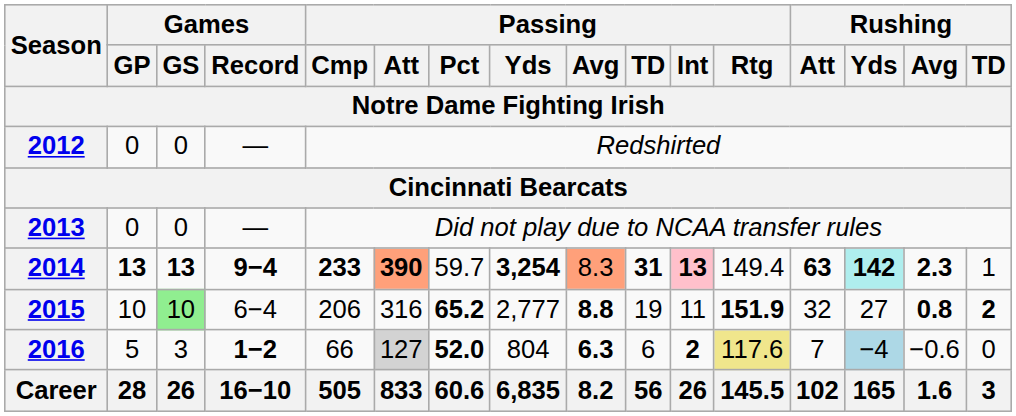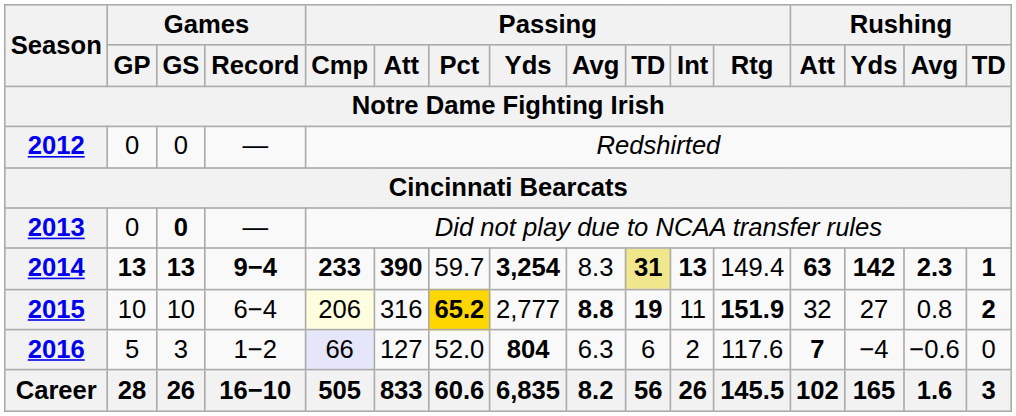(181, 227) normal -> (181, 227) bold
(401, 268) lightsalmon background -> (401, 268) no background
(596, 268) lightsalmon background -> (596, 268) no background
(648, 268) no background -> (648, 268) khaki background
(693, 268) pink background -> (693, 268) no background
(874, 268) paleturquoise background -> (874, 268) no background
(989, 268) normal -> (989, 268) bold
(181, 308) lightgreen background -> (181, 308) no background
(340, 308) no background -> (340, 308) lightyellow background
(459, 308) no background -> (459, 308) gold background
(648, 308) normal -> (648, 308) bold
(935, 308) bold -> (935, 308) normal
(255, 349) bold -> (255, 349) normal
(340, 349) no background -> (340, 349) lavender background
(401, 349) lightgrey background -> (401, 349) no background
(459, 349) bold -> (459, 349) normal
(528, 349) normal -> (528, 349) bold
(596, 349) bold -> (596, 349) normal
(693, 349) bold -> (693, 349) normal
(752, 349) khaki background -> (752, 349) no background
(817, 349) normal -> (817, 349) bold
(874, 349) lightblue background -> (874, 349) no background
